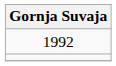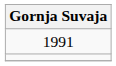(58, 41) 1992 -> (58, 41) 1991
